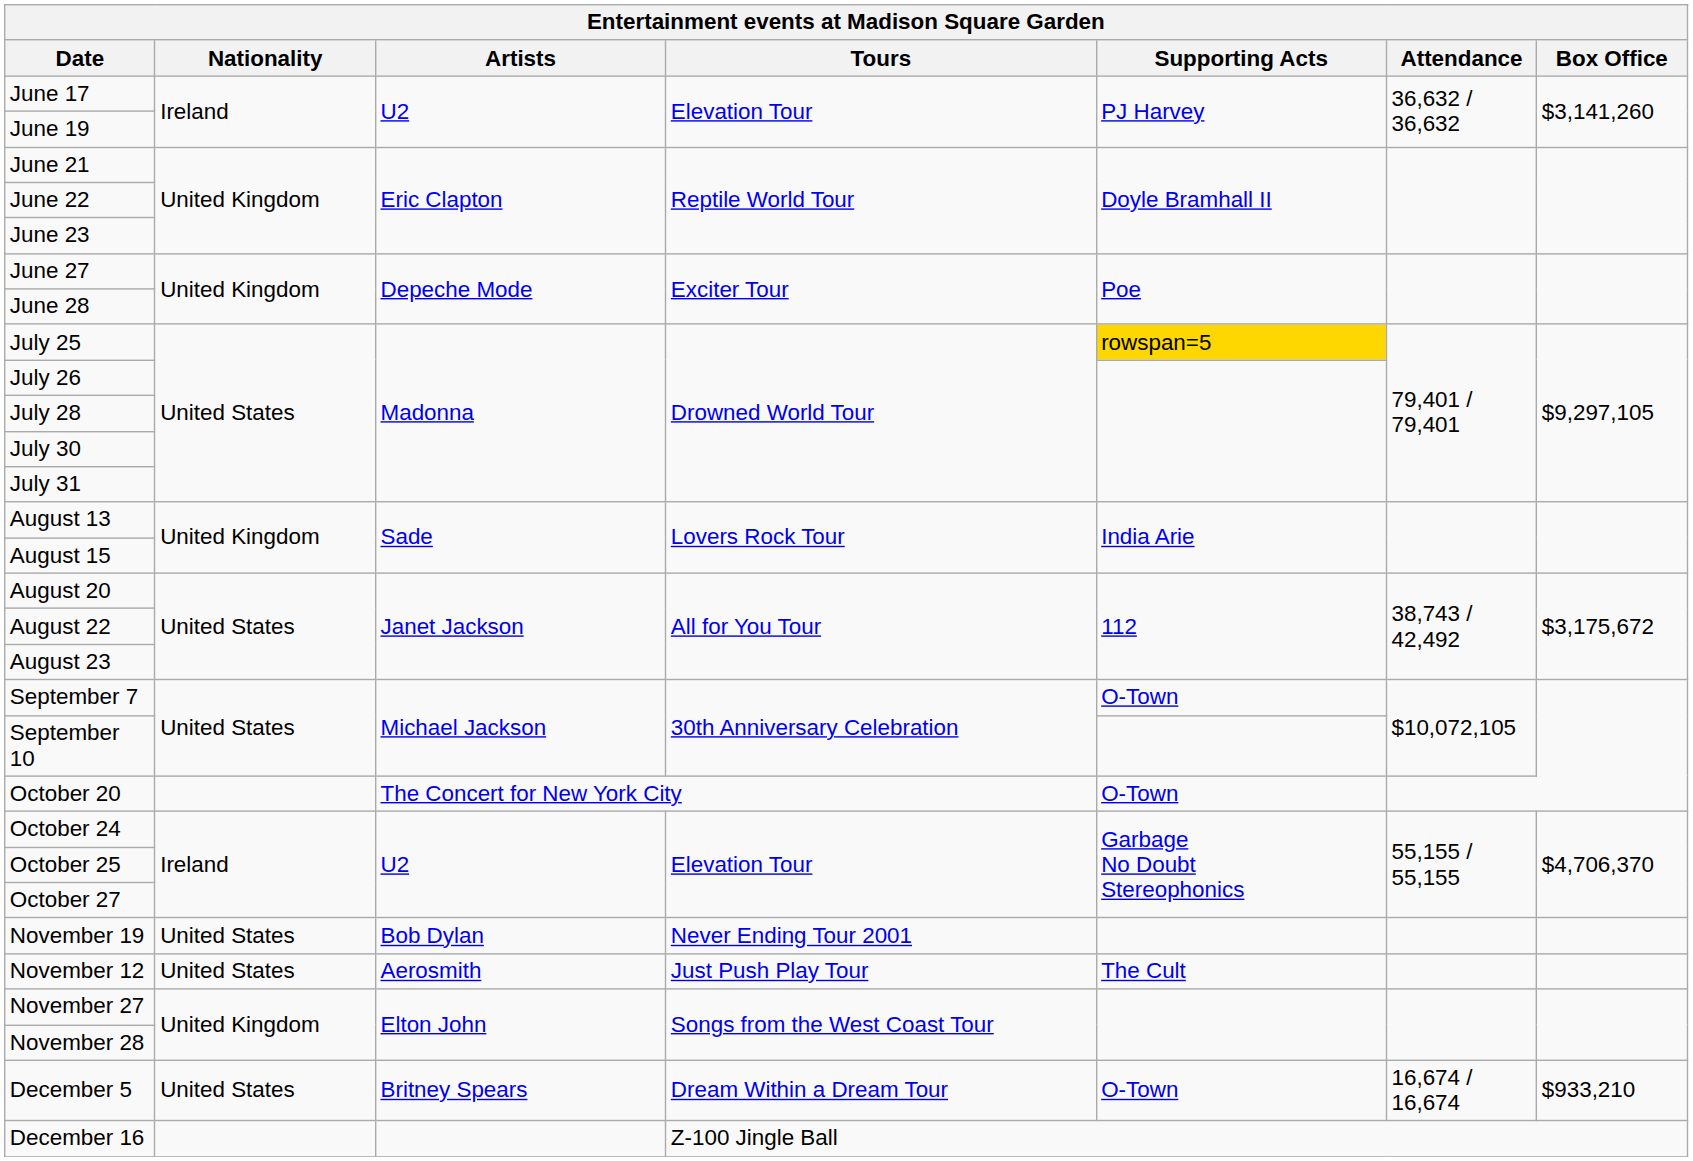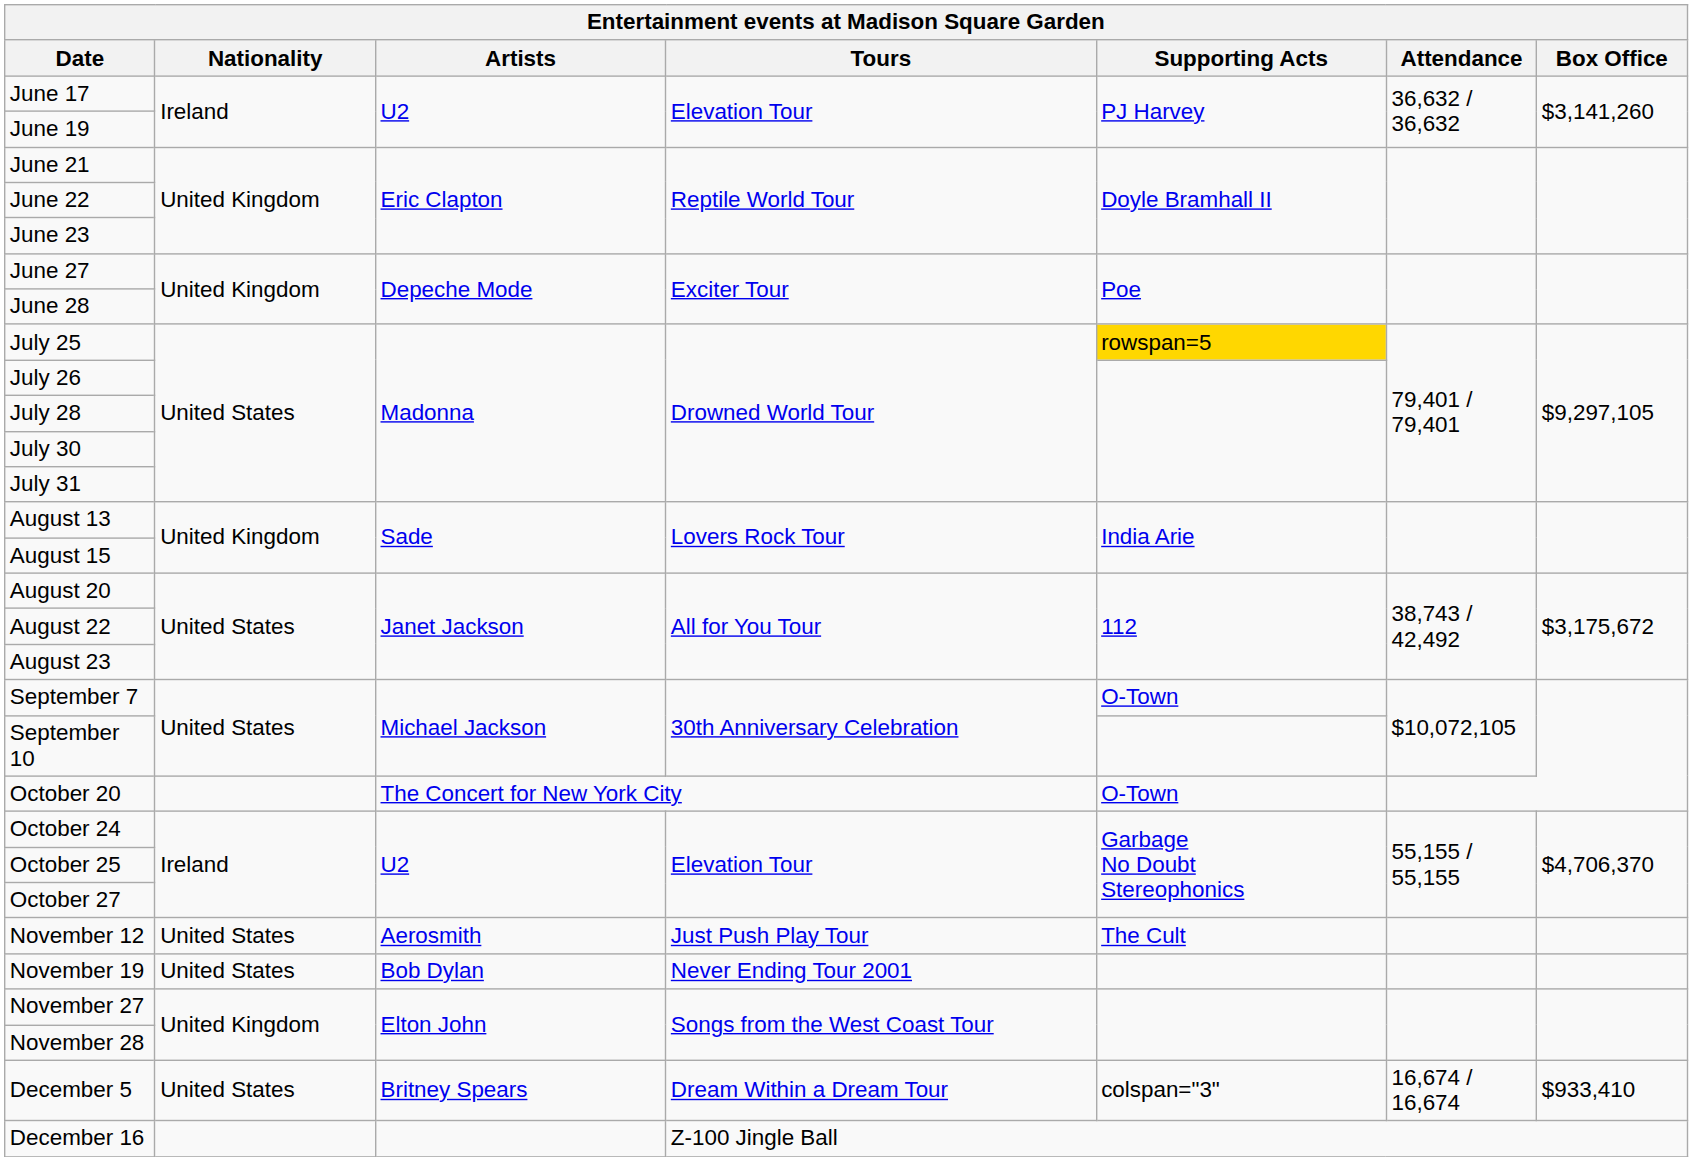rows swapped: (77, 971) <-> (77, 935)
(1140, 1090) O-Town -> (1160, 1090) colspan="3"
(1589, 1090) $933,210 -> (1589, 1090) $933,410
